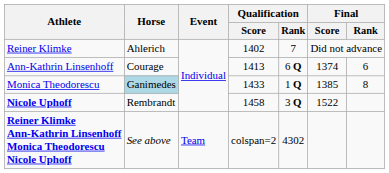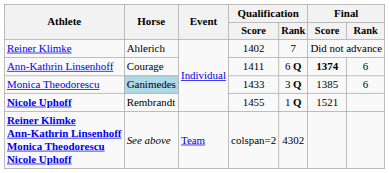(254, 67) 1413 -> (254, 67) 1411
(327, 67) normal -> (327, 67) bold
(293, 85) 1 Q -> (293, 85) 3 Q
(366, 85) 8 -> (366, 85) 6
(254, 103) 1458 -> (254, 103) 1455
(293, 103) 3 Q -> (293, 103) 1 Q
(327, 103) 1522 -> (327, 103) 1521
